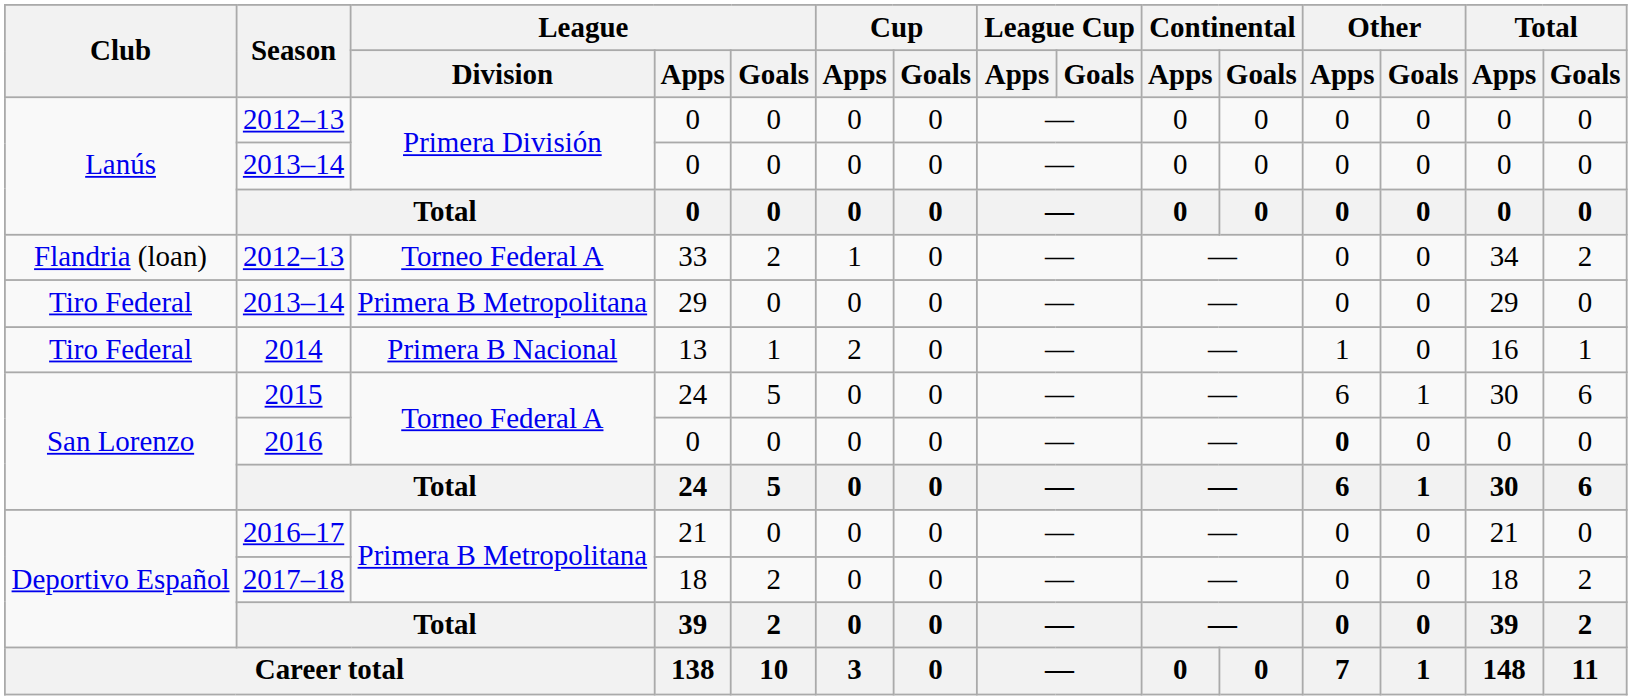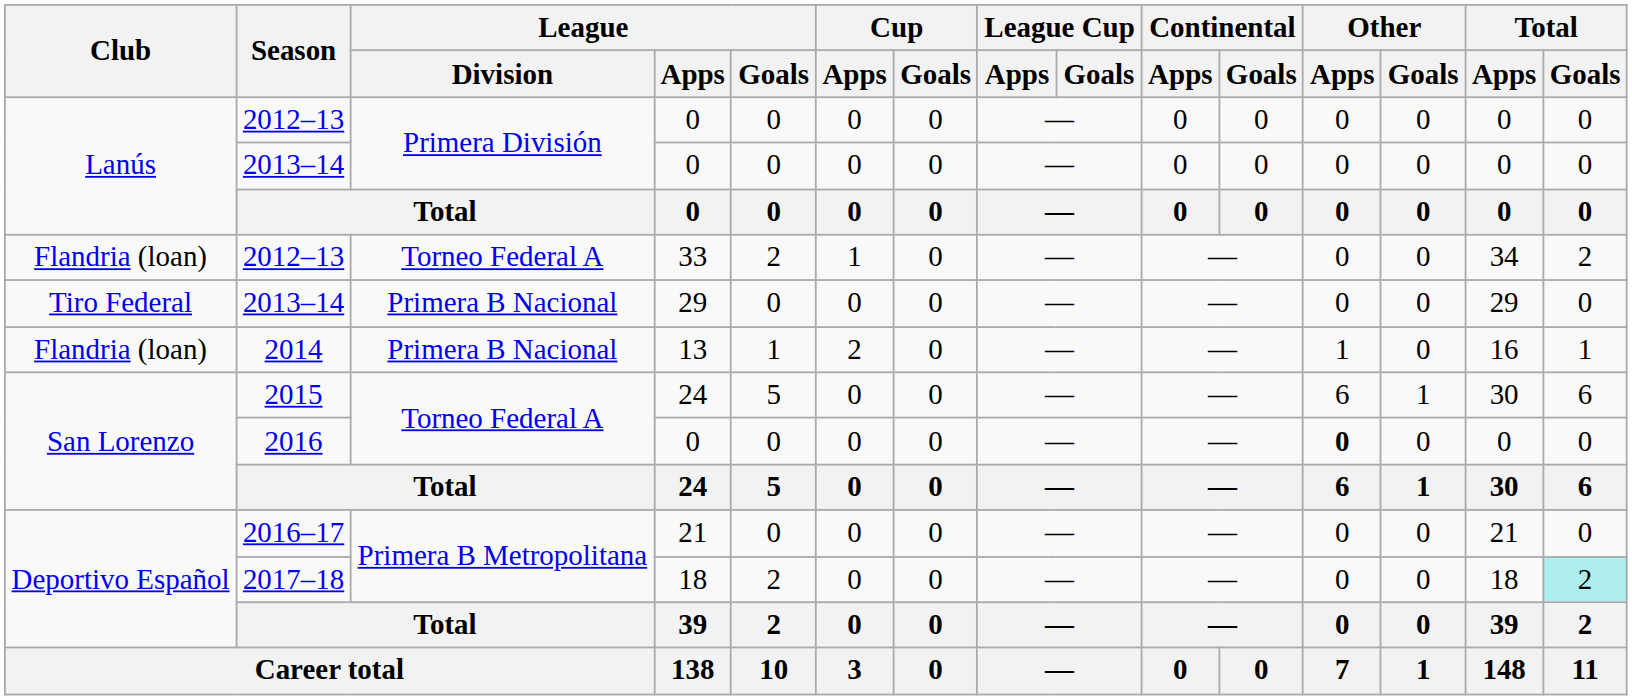(502, 303) Primera B Metropolitana -> (502, 303) Primera B Nacional
(121, 348) Tiro Federal -> (121, 348) Flandria (loan)
(1585, 578) no background -> (1585, 578) paleturquoise background
